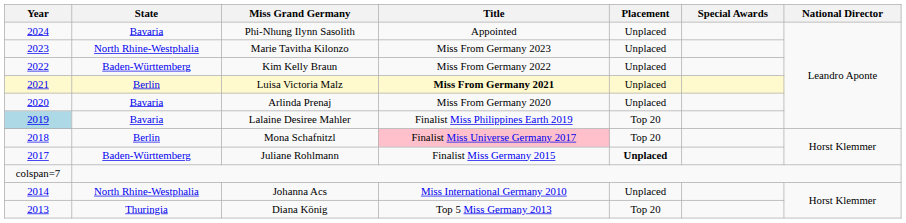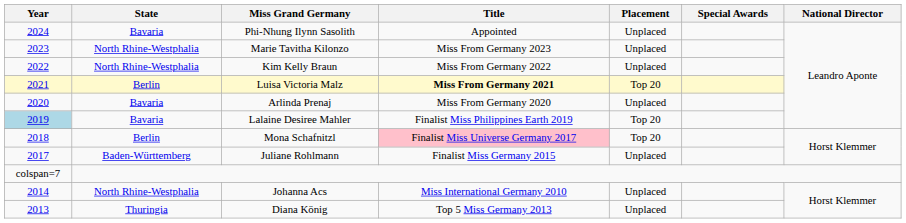(146, 66) Baden-Württemberg -> (146, 66) North Rhine-Westphalia
(645, 84) Unplaced -> (645, 84) Top 20
(645, 155) bold -> (645, 155) normal
(645, 209) Top 20 -> (645, 209) Unplaced
